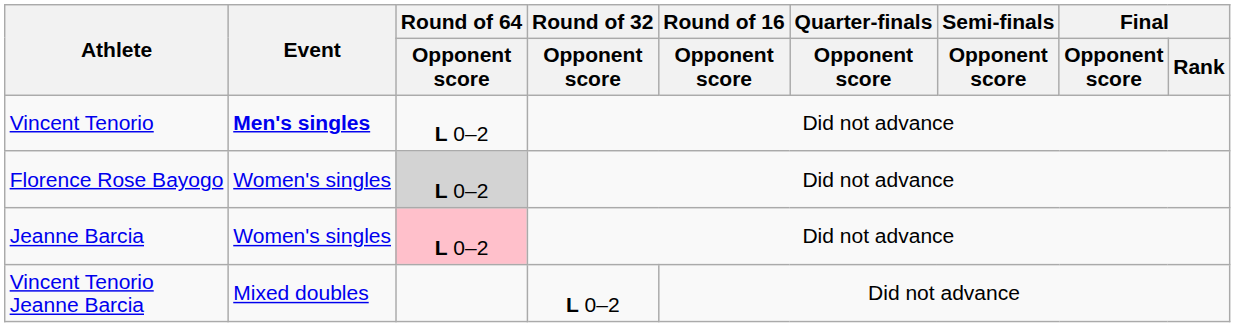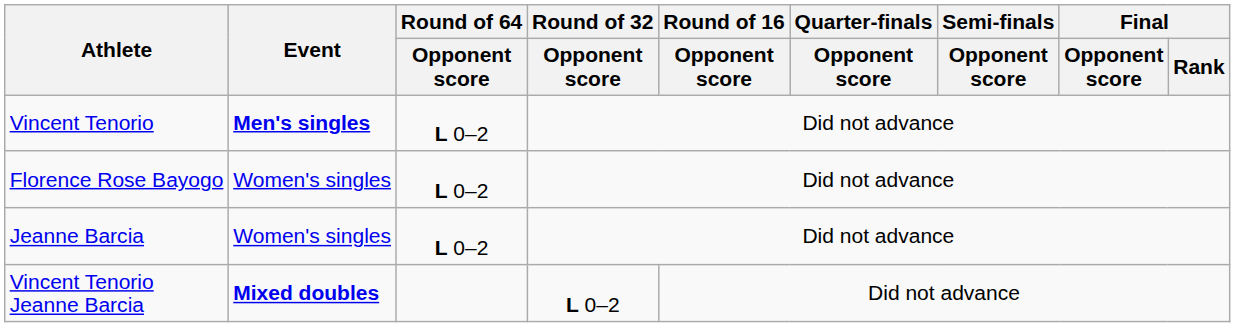(462, 191) lightgrey background -> (462, 191) no background
(462, 248) pink background -> (462, 248) no background
(301, 293) normal -> (306, 293) bold
